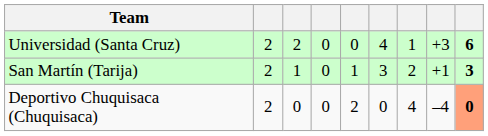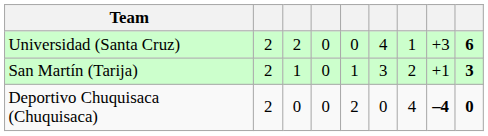(441, 107) normal -> (441, 107) bold
(469, 107) lightsalmon background -> (469, 107) no background
